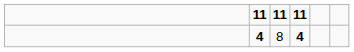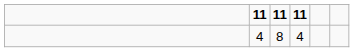(260, 36) bold -> (260, 36) normal
(300, 36) bold -> (300, 36) normal
